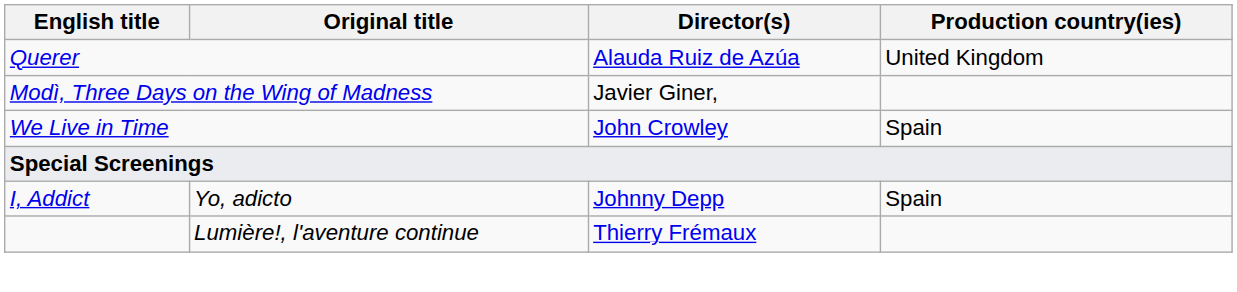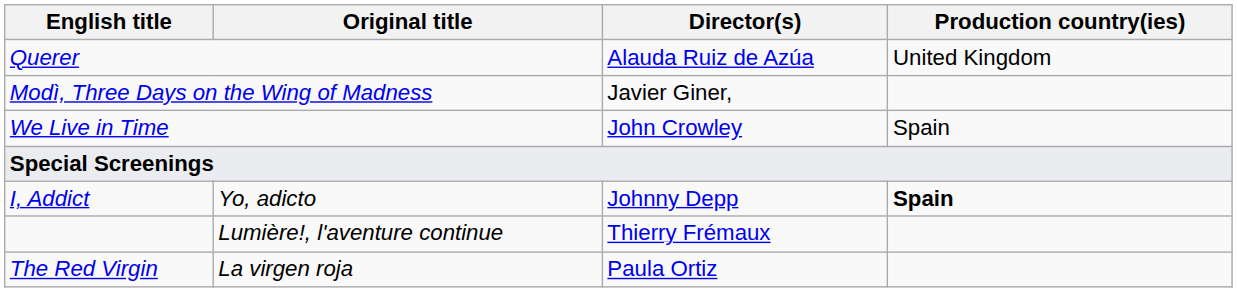(914, 198) normal -> (923, 198) bold
+ row: (84, 269)
